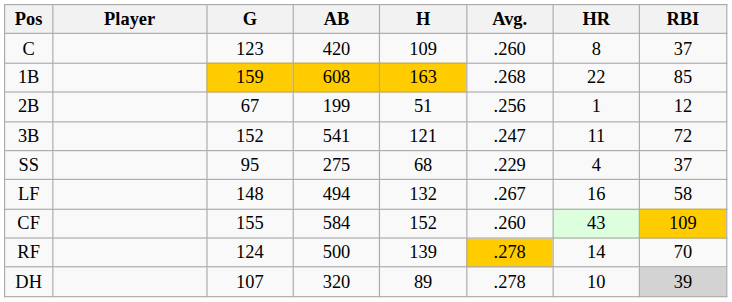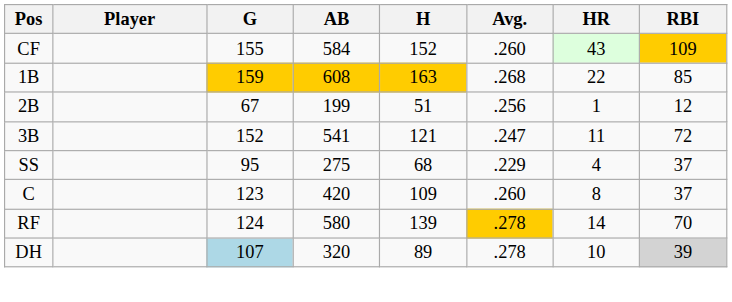rows swapped: (29, 48) <-> (29, 223)
- row: (29, 194)
(336, 252) 500 -> (336, 223) 580
(250, 281) no background -> (250, 252) lightblue background
